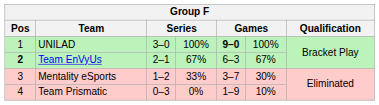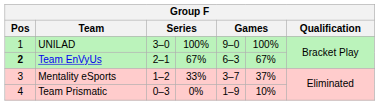(231, 44) bold -> (231, 44) normal
(266, 76) 30% -> (266, 76) 37%
